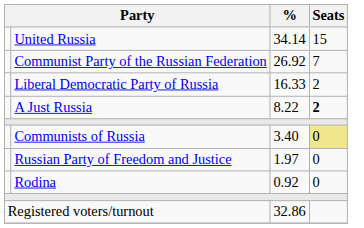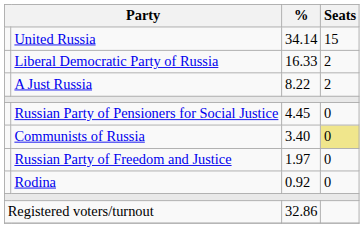- row: (141, 61)
(316, 107) bold -> (328, 84) normal
+ row: (146, 113)
